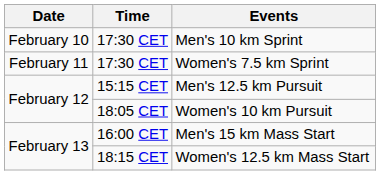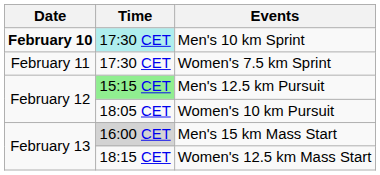(49, 39) normal -> (50, 39) bold
(132, 39) no background -> (135, 39) paleturquoise background
(132, 87) no background -> (135, 87) lightgreen background
(132, 134) no background -> (135, 134) lightgrey background
